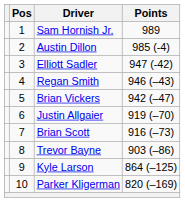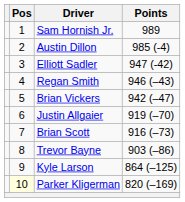(22, 184) no background -> (22, 184) lightyellow background
